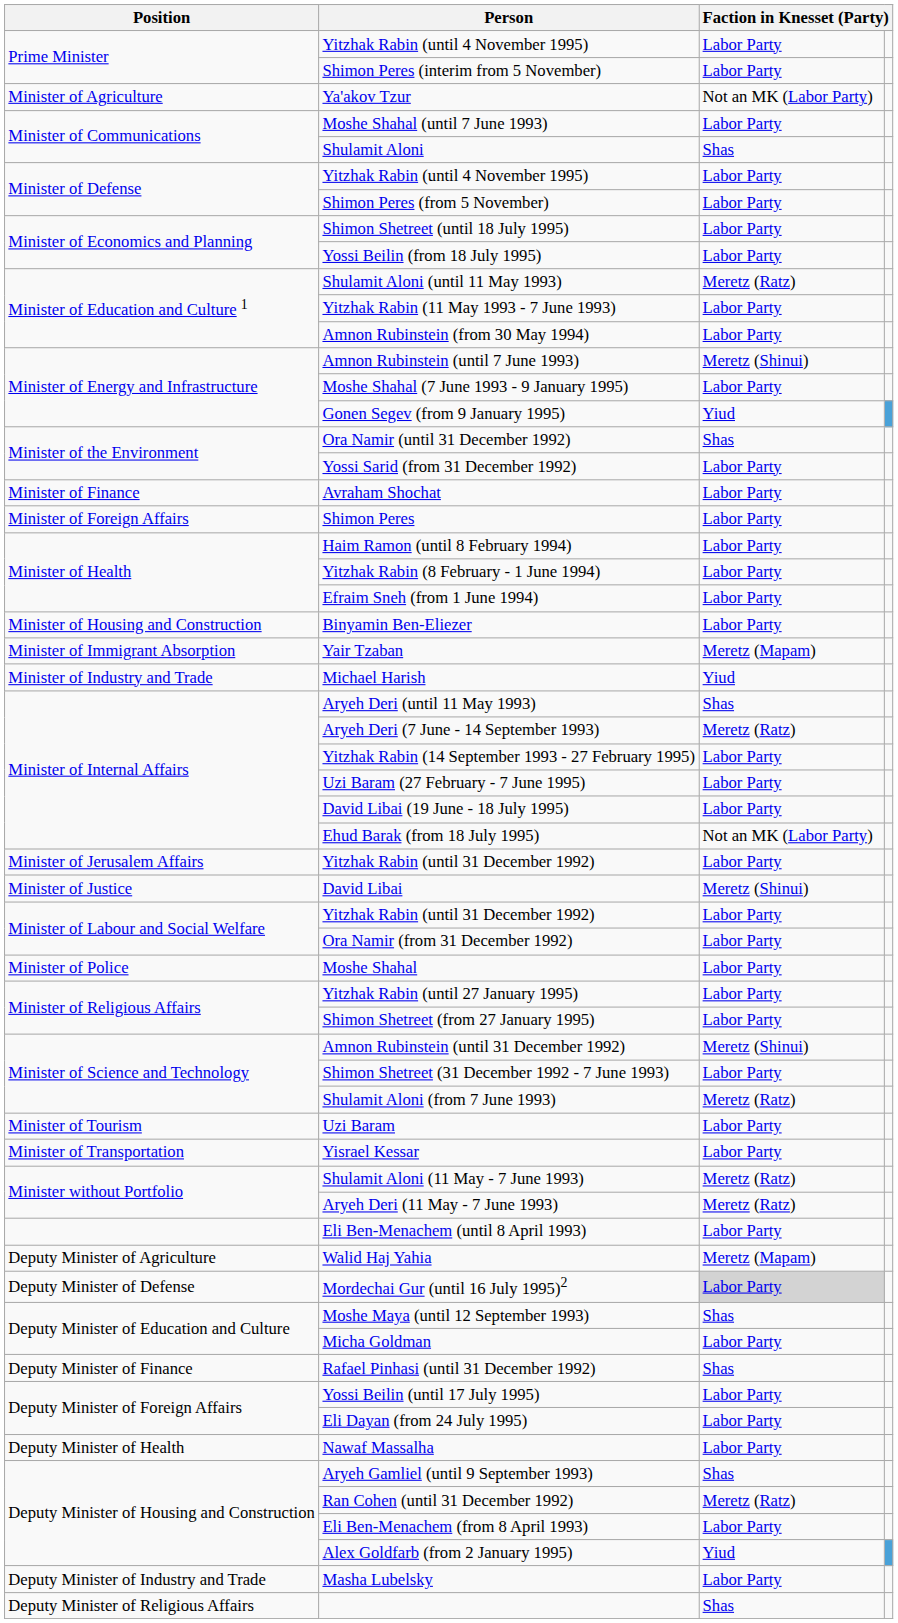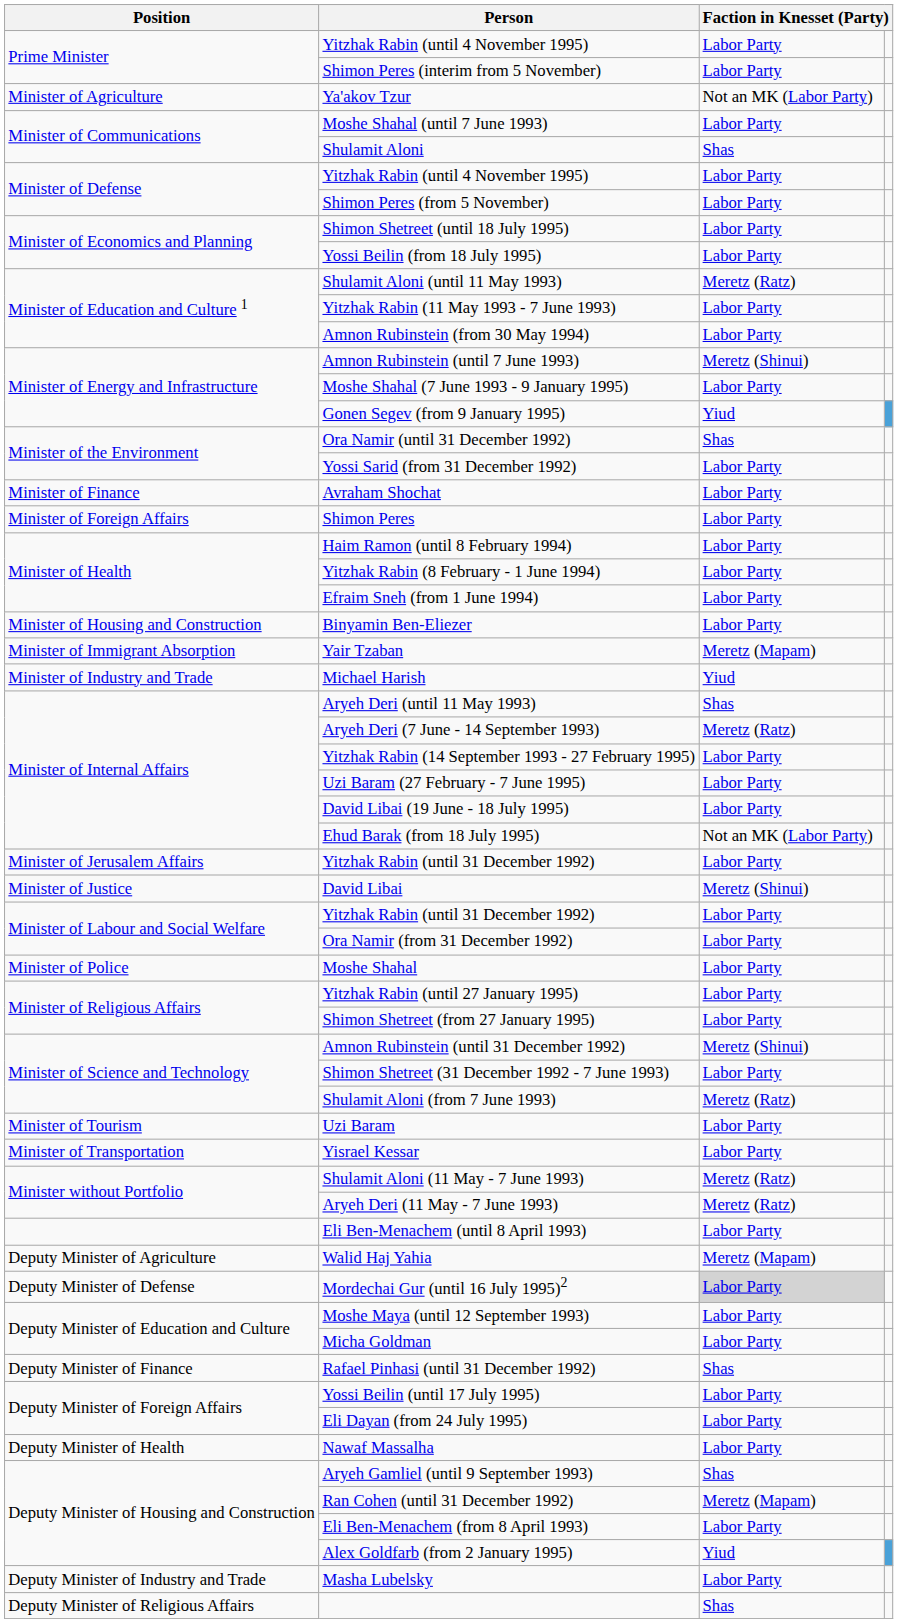(718, 1315) Shas -> (742, 1315) Labor Party
(749, 1500) Meretz (Ratz) -> (759, 1500) Meretz (Mapam)
